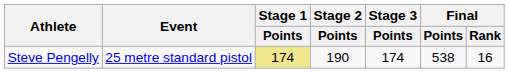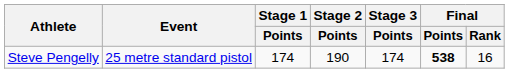(283, 58) khaki background -> (283, 58) no background
(443, 58) normal -> (443, 58) bold
